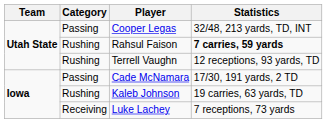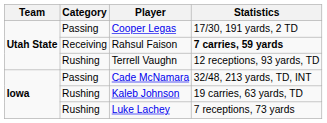(253, 29) 32/48, 213 yards, TD, INT -> (246, 29) 17/30, 191 yards, 2 TD
(81, 45) Rushing -> (85, 45) Receiving
(246, 77) 17/30, 191 yards, 2 TD -> (253, 77) 32/48, 213 yards, TD, INT
(85, 110) Receiving -> (81, 110) Rushing
